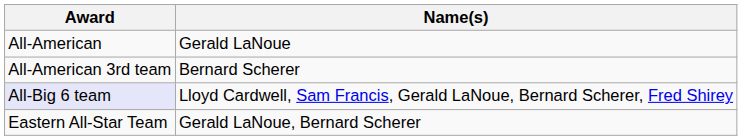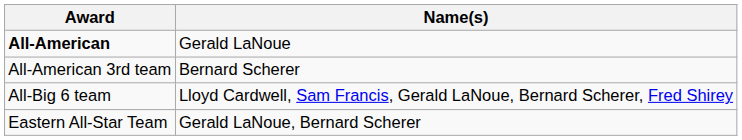(55, 43) normal -> (59, 43) bold
(60, 95) lavender background -> (60, 95) no background
